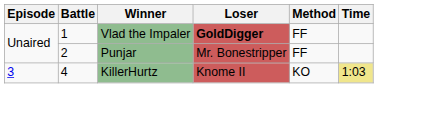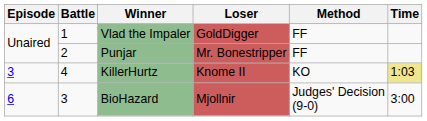(230, 33) bold -> (227, 33) normal
+ row: (129, 99)
